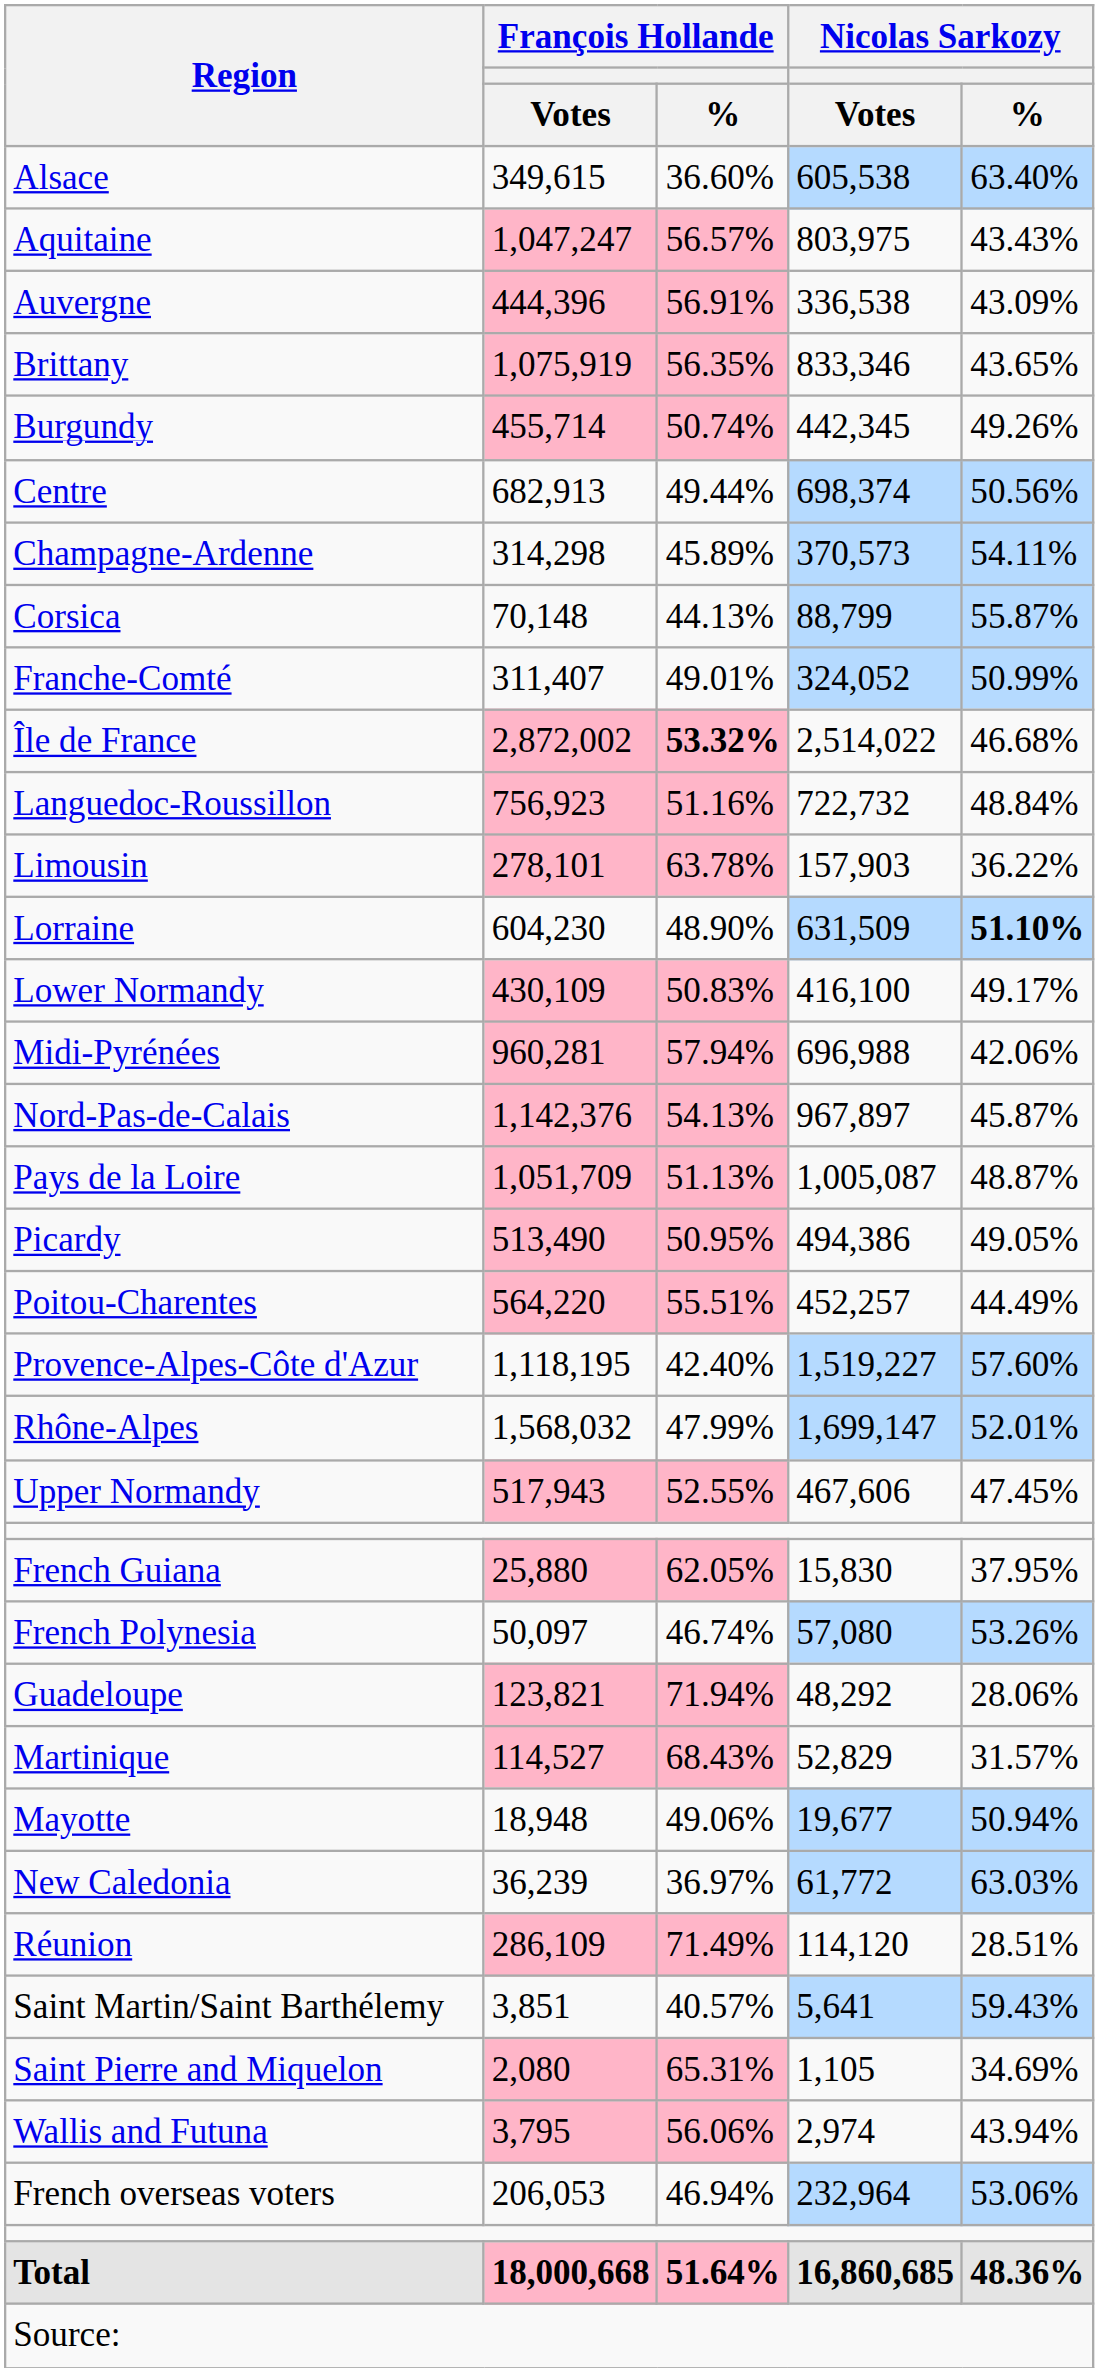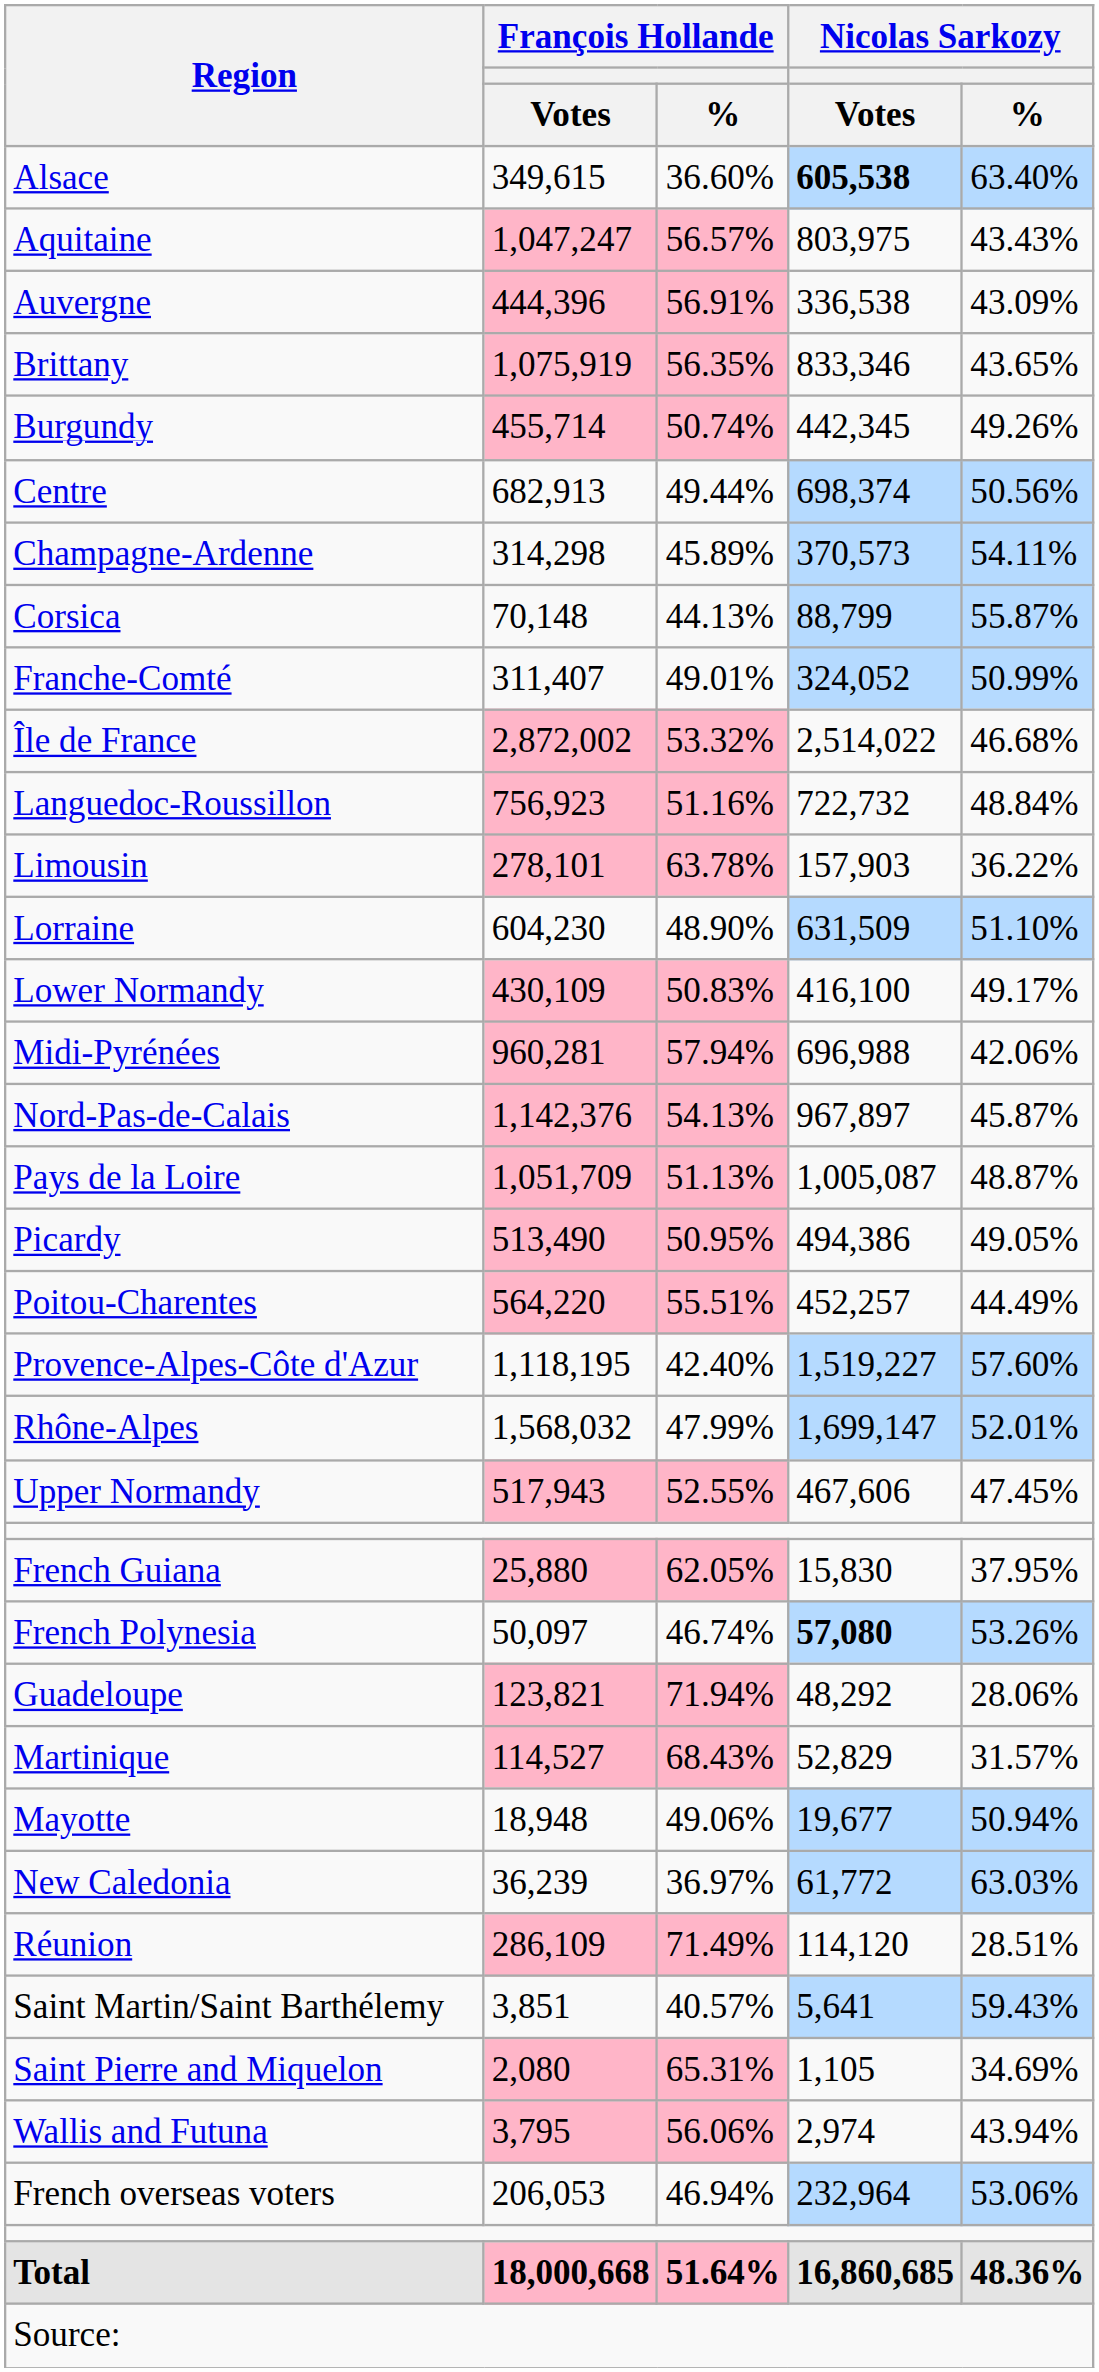(853, 177) normal -> (853, 177) bold
(723, 739) bold -> (720, 739) normal
(1027, 927) bold -> (1024, 927) normal
(844, 1631) normal -> (844, 1631) bold
